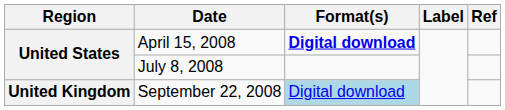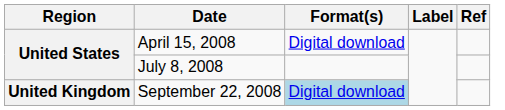(352, 42) bold -> (347, 42) normal
